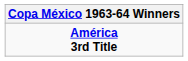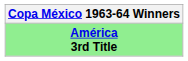(94, 39) no background -> (94, 39) lightgreen background
